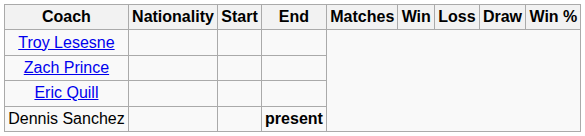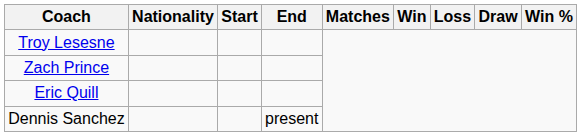(294, 118) bold -> (292, 118) normal
